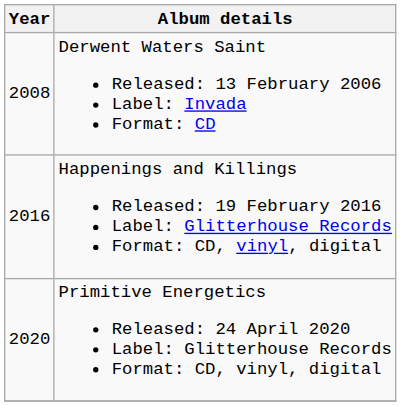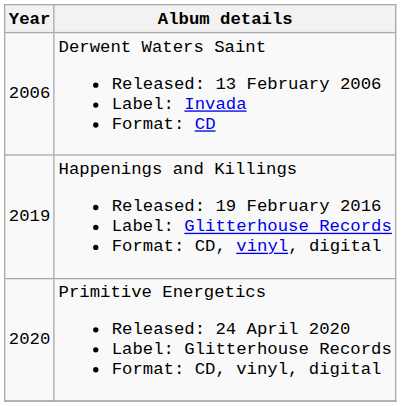(30, 94) 2008 -> (30, 94) 2006
(30, 217) 2016 -> (30, 217) 2019
